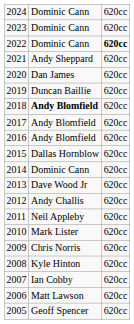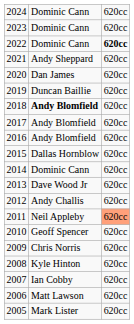(115, 216) no background -> (115, 216) lightsalmon background
(55, 232) Mark Lister -> (60, 232) Geoff Spencer
(60, 311) Geoff Spencer -> (55, 311) Mark Lister
